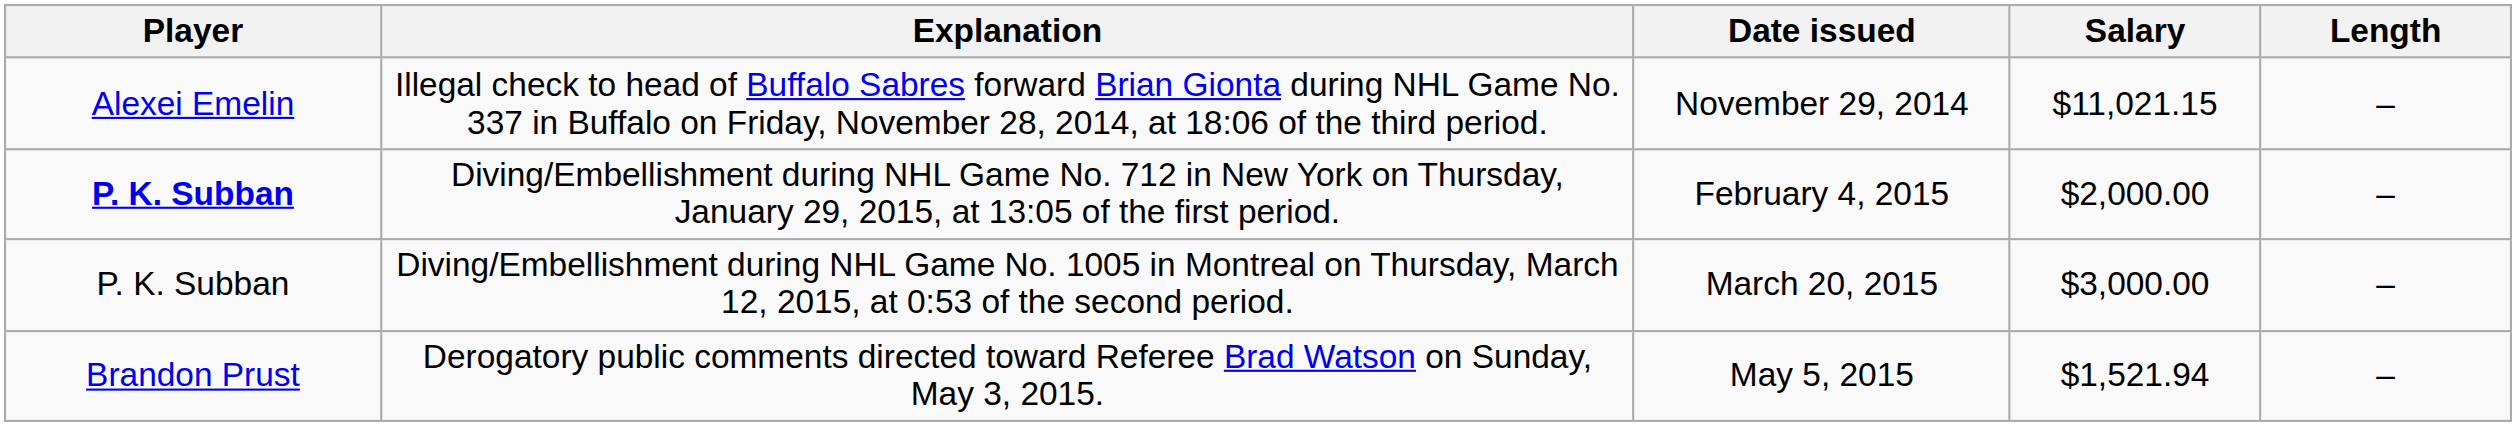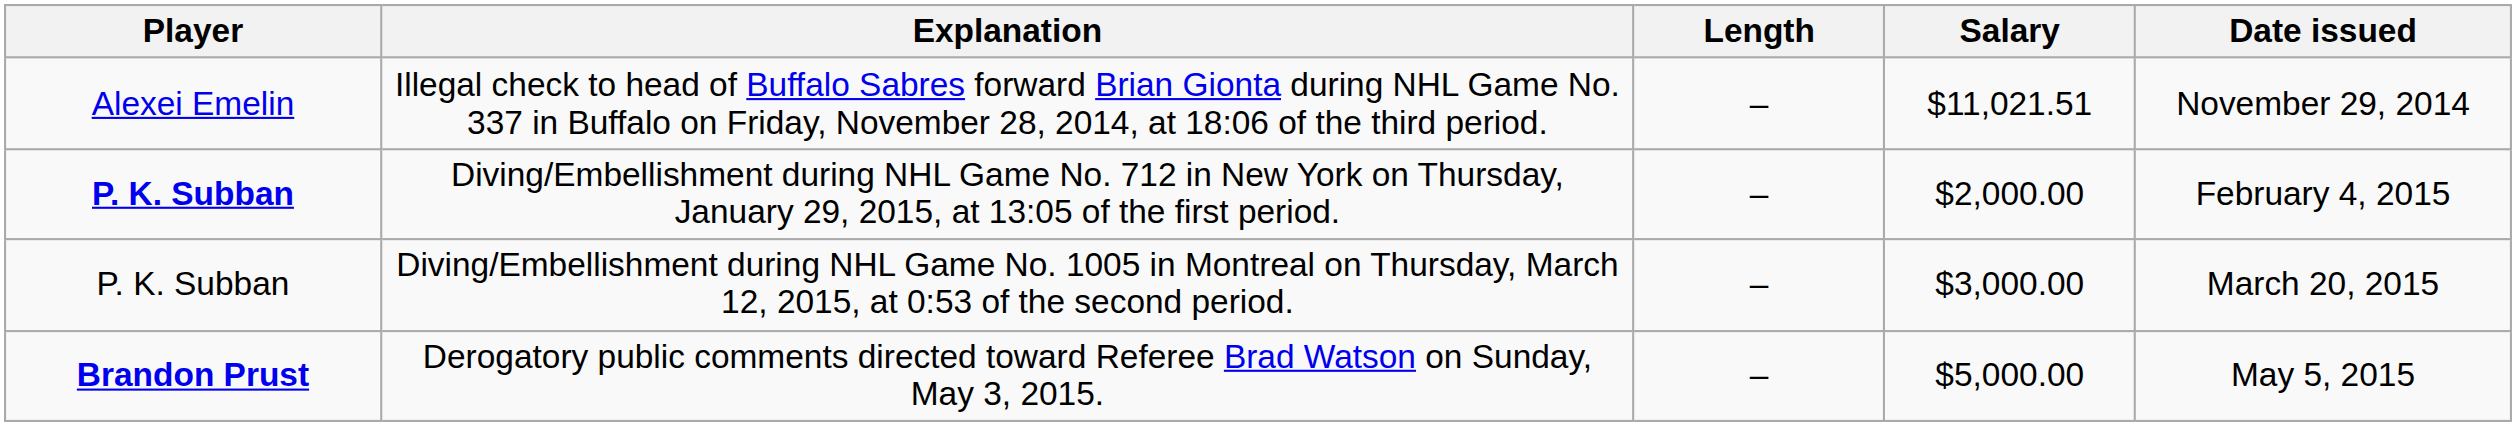columns swapped: (2386, 31) <-> (1822, 31)
(2135, 102) $11,021.15 -> (2010, 102) $11,021.51
(193, 374) normal -> (193, 374) bold
(2135, 374) $1,521.94 -> (2010, 374) $5,000.00
